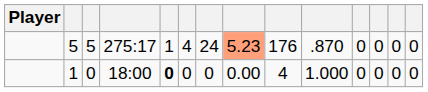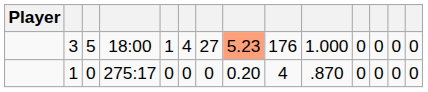(73, 45) 5 -> (73, 45) 3
(130, 45) 275:17 -> (130, 45) 18:00
(209, 45) 24 -> (209, 45) 27
(327, 45) .870 -> (327, 45) 1.000
(130, 73) 18:00 -> (130, 73) 275:17
(169, 73) bold -> (169, 73) normal
(244, 73) 0.00 -> (244, 73) 0.20
(327, 73) 1.000 -> (327, 73) .870
